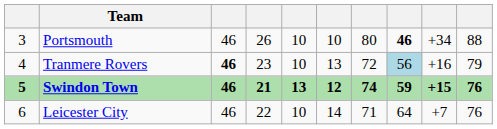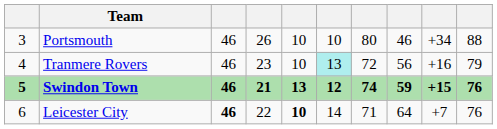(404, 40) bold -> (404, 40) normal
(229, 64) bold -> (229, 64) normal
(334, 64) no background -> (334, 64) paleturquoise background
(404, 64) lightblue background -> (404, 64) no background
(229, 111) normal -> (229, 111) bold
(299, 111) normal -> (299, 111) bold
